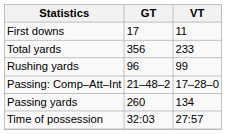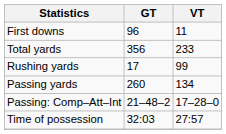(133, 31) 17 -> (133, 31) 96
(133, 66) 96 -> (133, 66) 17
rows swapped: (42, 102) <-> (64, 84)
